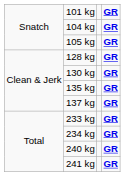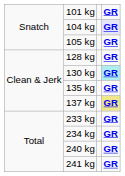(111, 27) no background -> (111, 27) lavender background
(111, 73) no background -> (111, 73) paleturquoise background
(111, 103) no background -> (111, 103) khaki background
